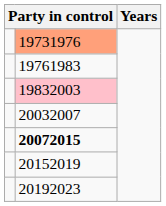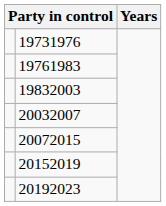(50, 41) lightsalmon background -> (50, 41) no background
(50, 90) pink background -> (50, 90) no background
(50, 139) bold -> (50, 139) normal
